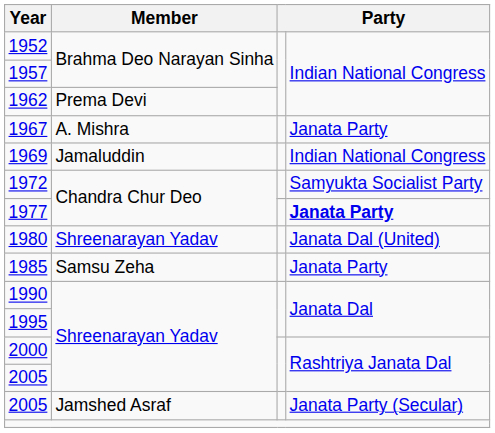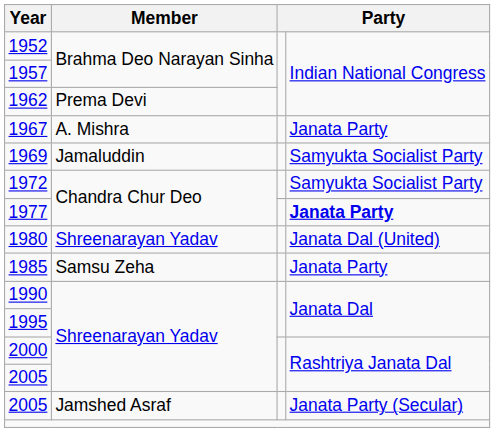(388, 156) Indian National Congress -> (386, 156) Samyukta Socialist Party
